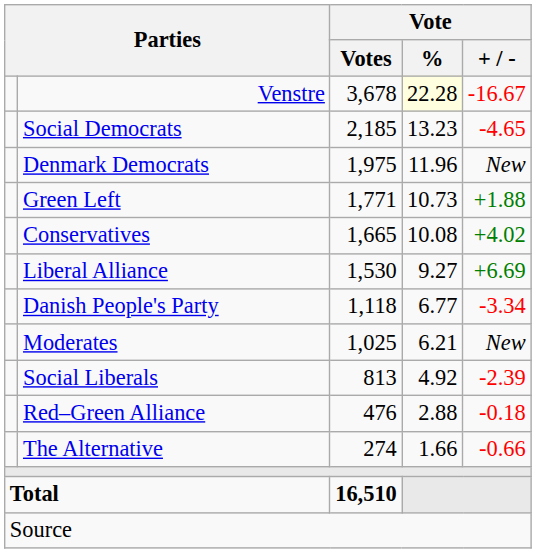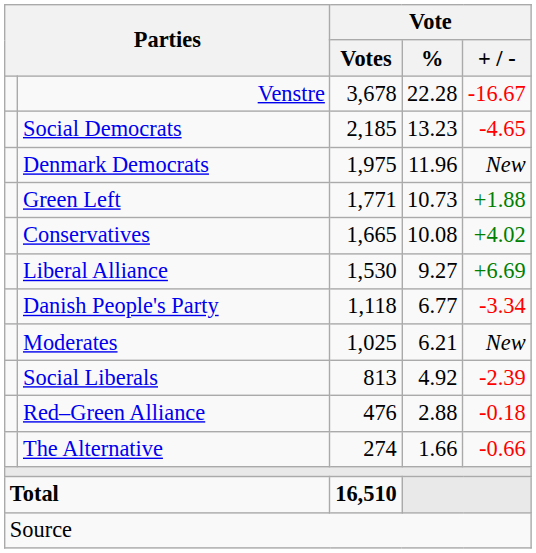(432, 93) lightyellow background -> (432, 93) no background
